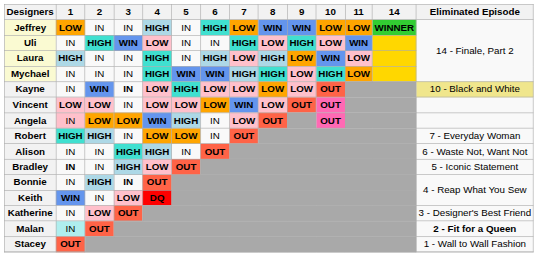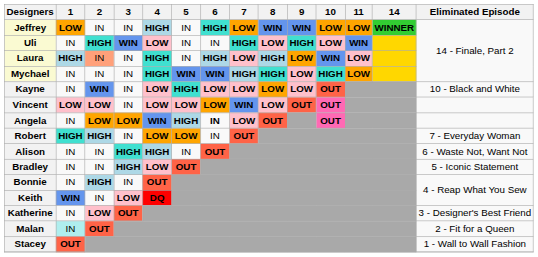(99, 58) no background -> (99, 58) lightsalmon background
(128, 89) bold -> (128, 89) normal
(475, 89) khaki background -> (475, 89) no background
(70, 120) pink background -> (70, 120) no background
(215, 120) normal -> (215, 120) bold
(70, 167) bold -> (70, 167) normal
(128, 182) bold -> (128, 182) normal
(475, 228) bold -> (475, 228) normal
